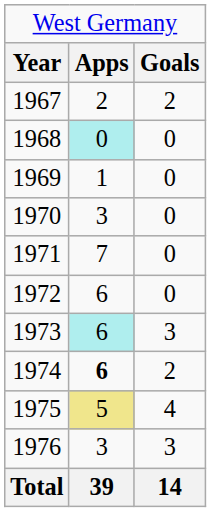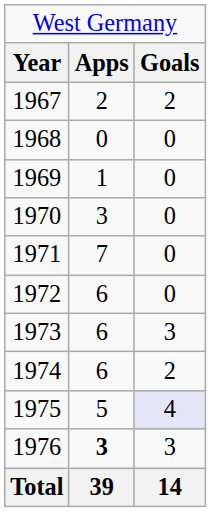(102, 139) paleturquoise background -> (102, 139) no background
(102, 332) paleturquoise background -> (102, 332) no background
(102, 370) bold -> (102, 370) normal
(102, 409) khaki background -> (102, 409) no background
(170, 409) no background -> (170, 409) lavender background
(102, 448) normal -> (102, 448) bold
